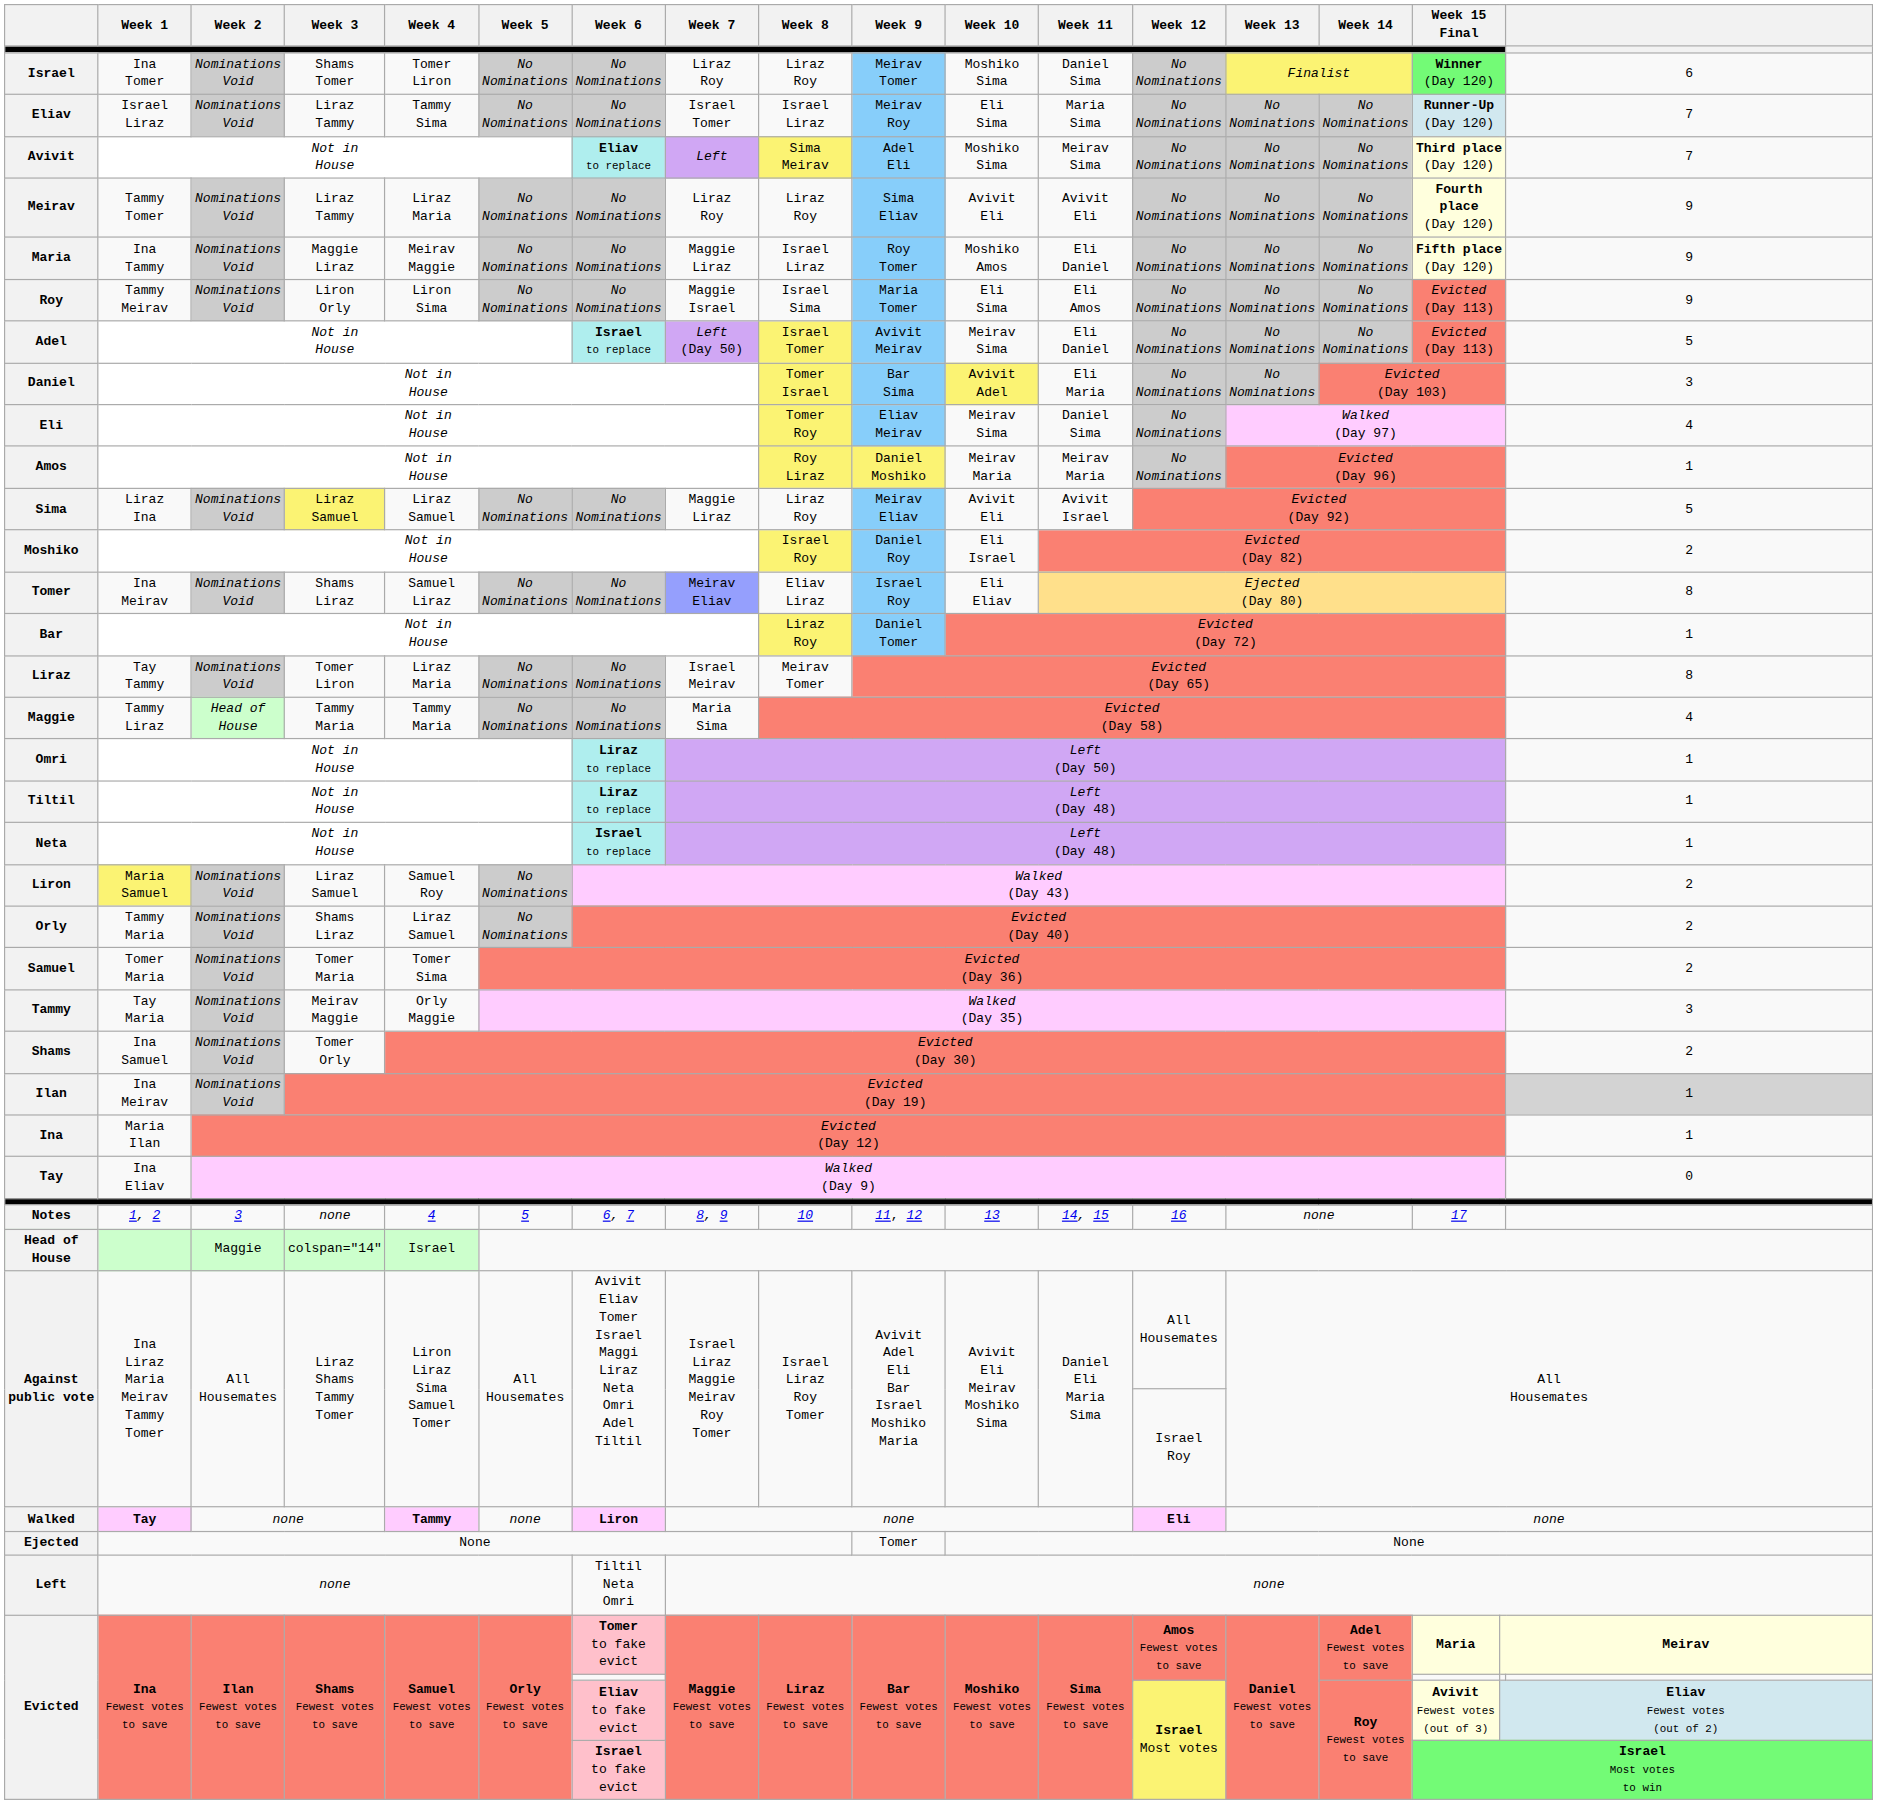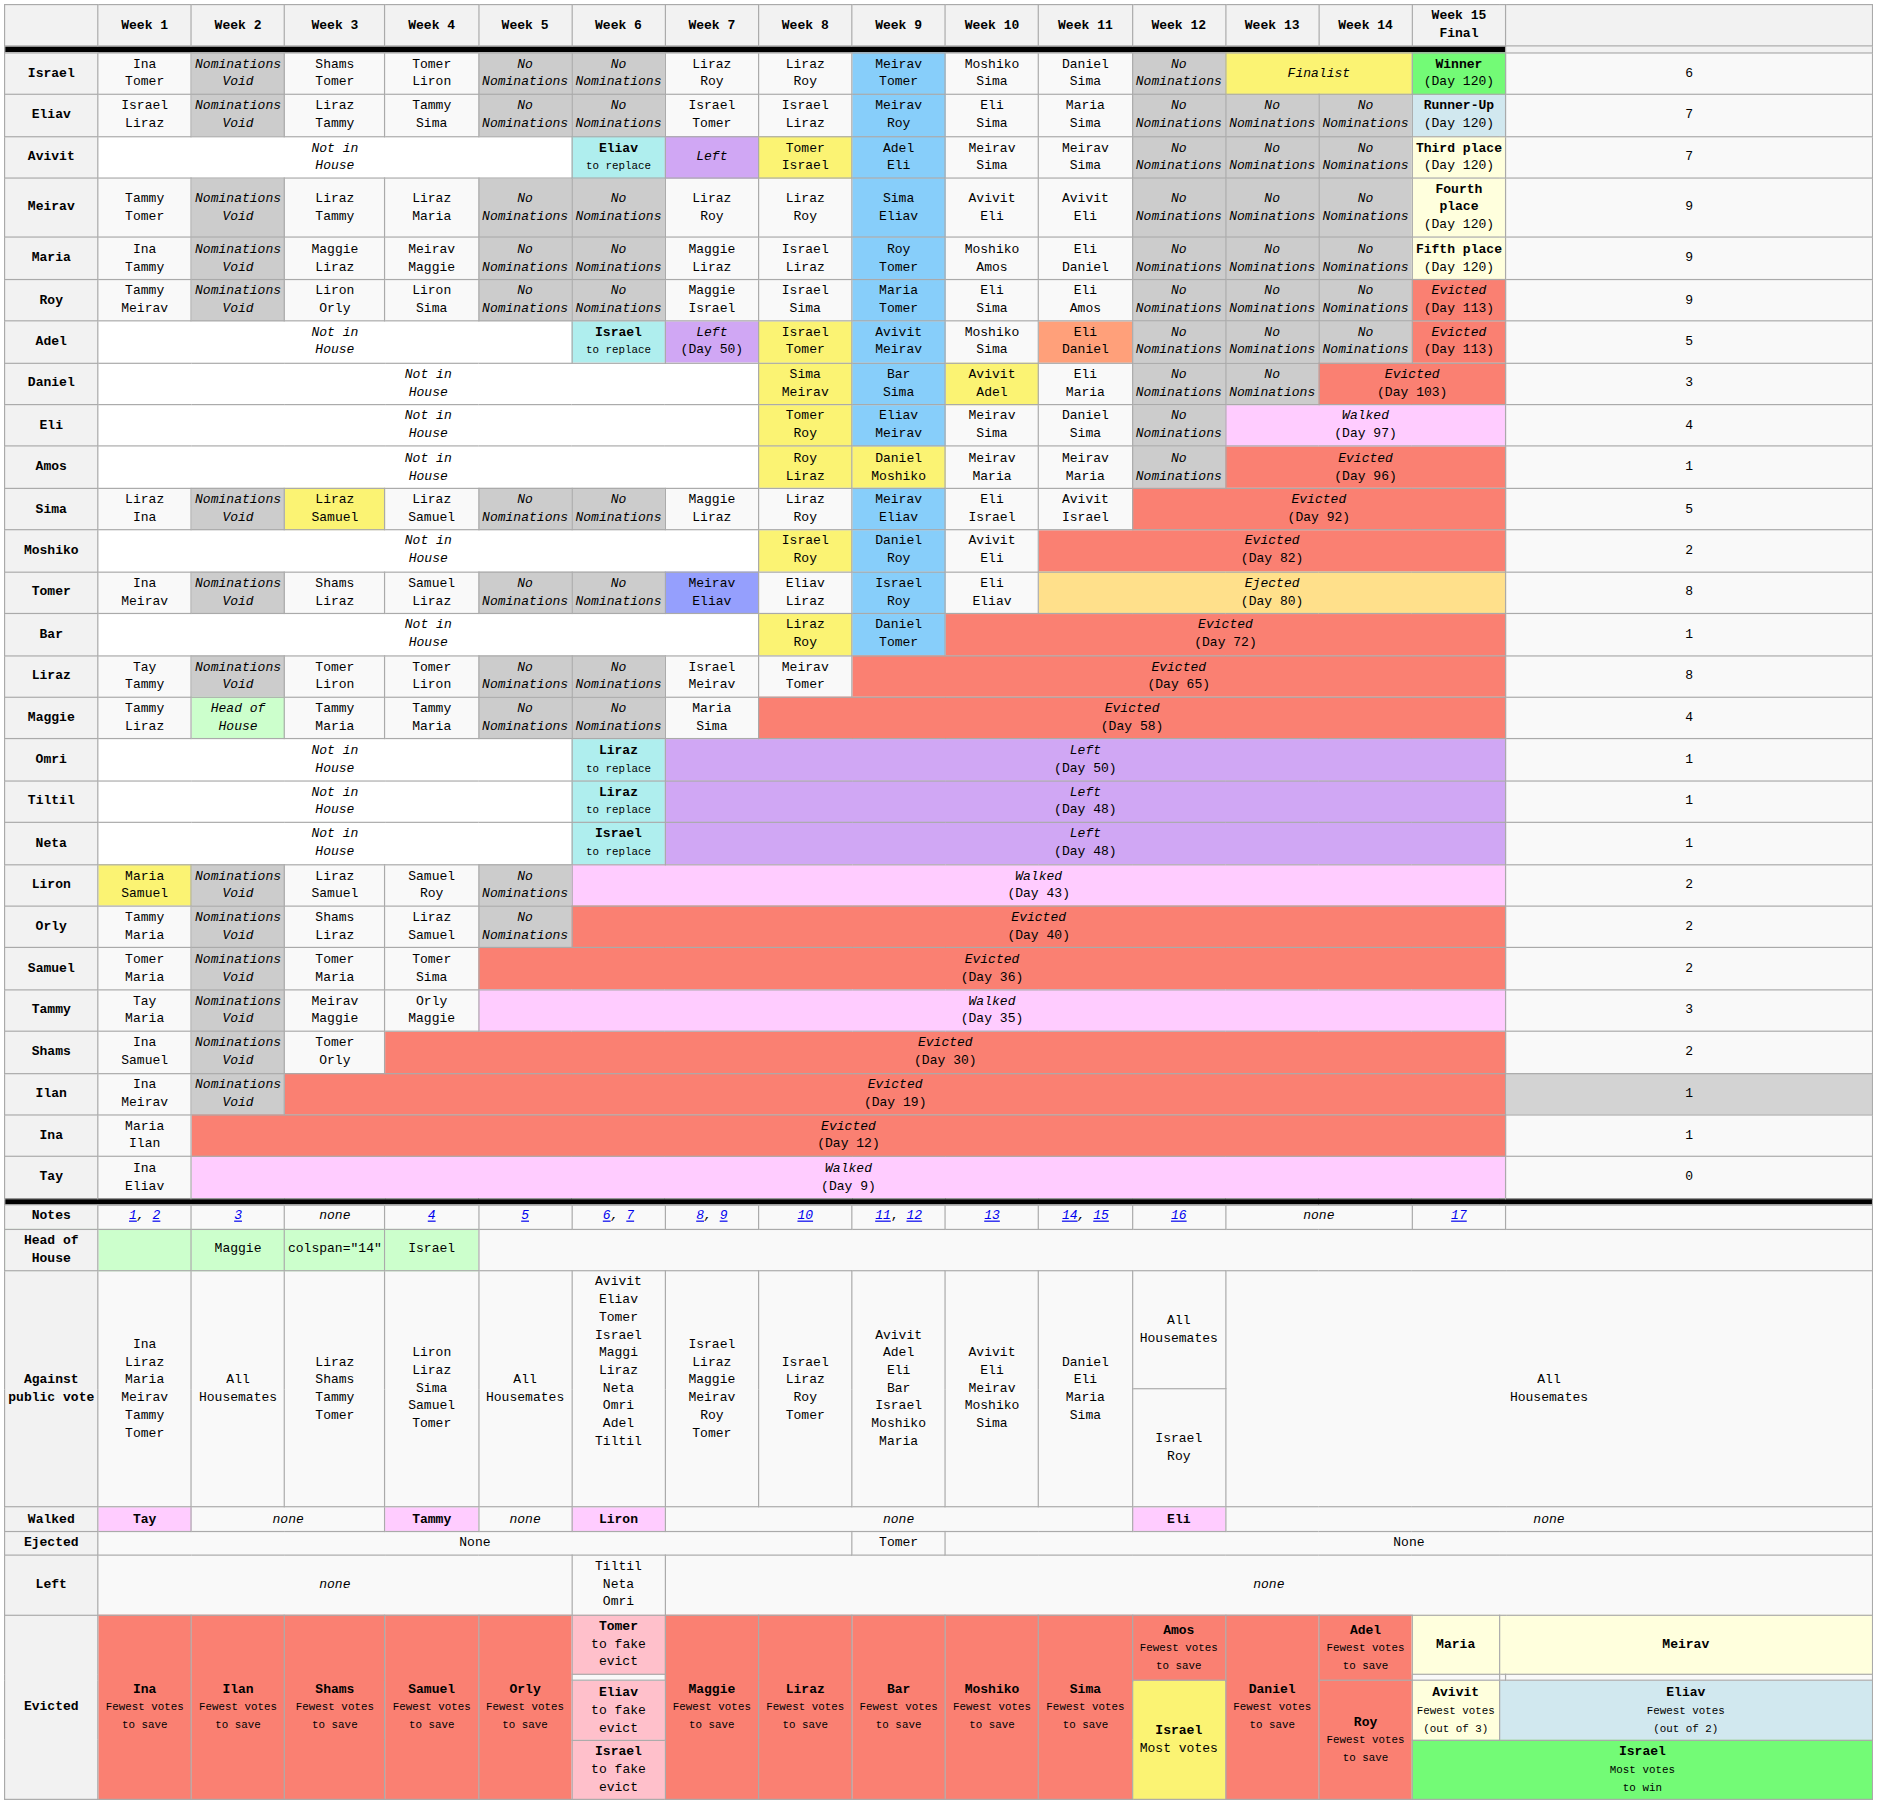(805, 157) Sima Meirav -> (805, 157) Tomer Israel
(992, 157) Moshiko Sima -> (992, 157) Meirav Sima
(992, 341) Meirav Sima -> (992, 341) Moshiko Sima
(1085, 341) no background -> (1085, 341) lightsalmon background
(805, 383) Tomer Israel -> (805, 383) Sima Meirav
(992, 509) Avivit Eli -> (992, 509) Eli Israel
(992, 550) Eli Israel -> (992, 550) Avivit Eli
(432, 676) Liraz Maria -> (432, 676) Tomer Liron
